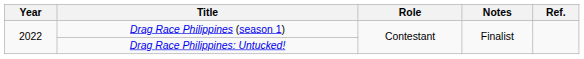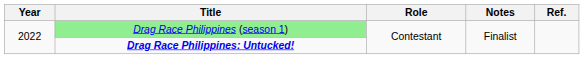(208, 29) no background -> (211, 29) lightgreen background
(208, 45) normal -> (211, 45) bold
